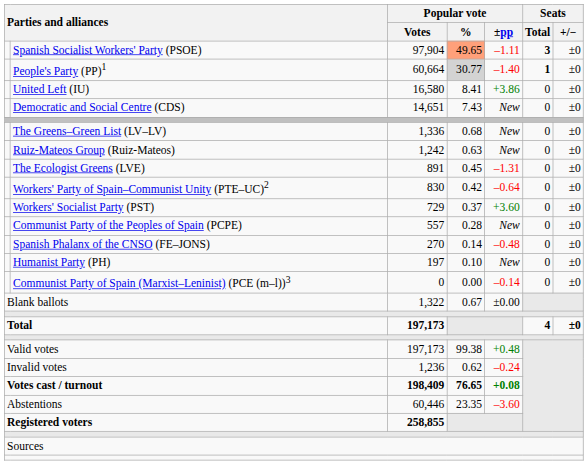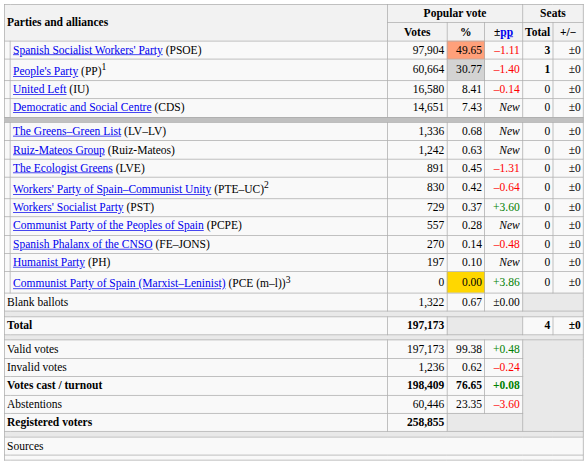(506, 89) +3.86 -> (507, 89) –0.14
(472, 282) no background -> (472, 282) gold background
(507, 282) –0.14 -> (506, 282) +3.86
